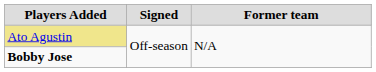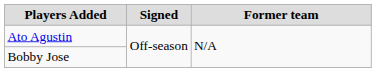(40, 36) khaki background -> (40, 36) no background
(40, 57) bold -> (38, 57) normal
